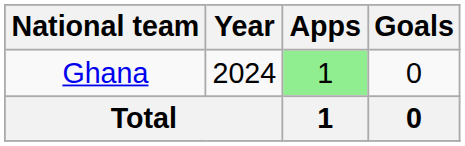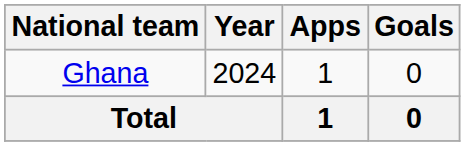(325, 72) lightgreen background -> (325, 72) no background
